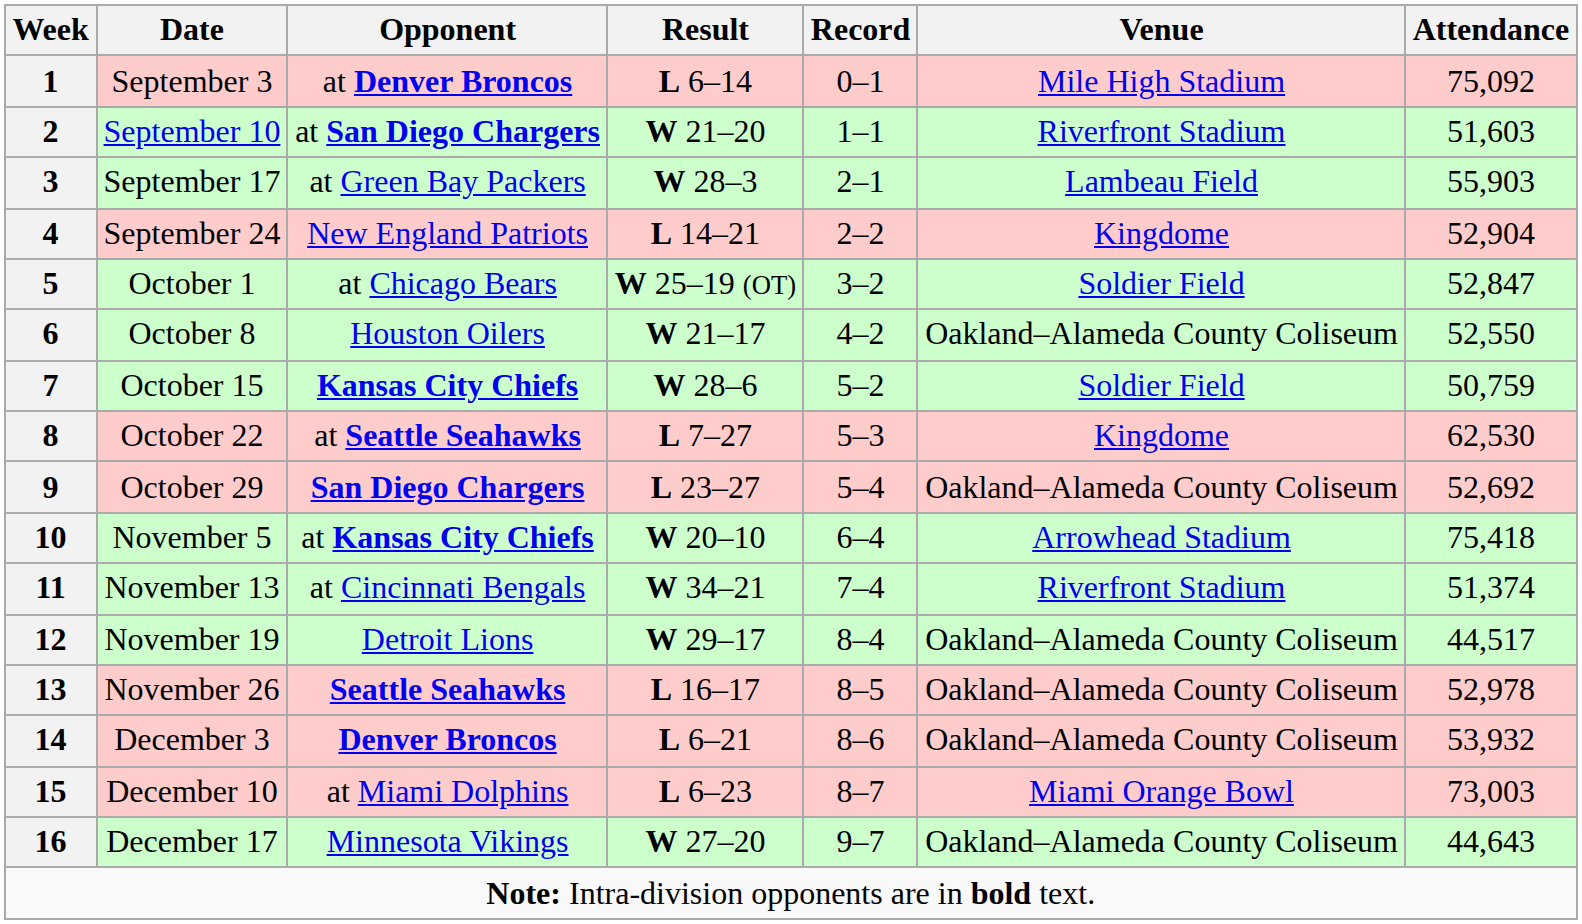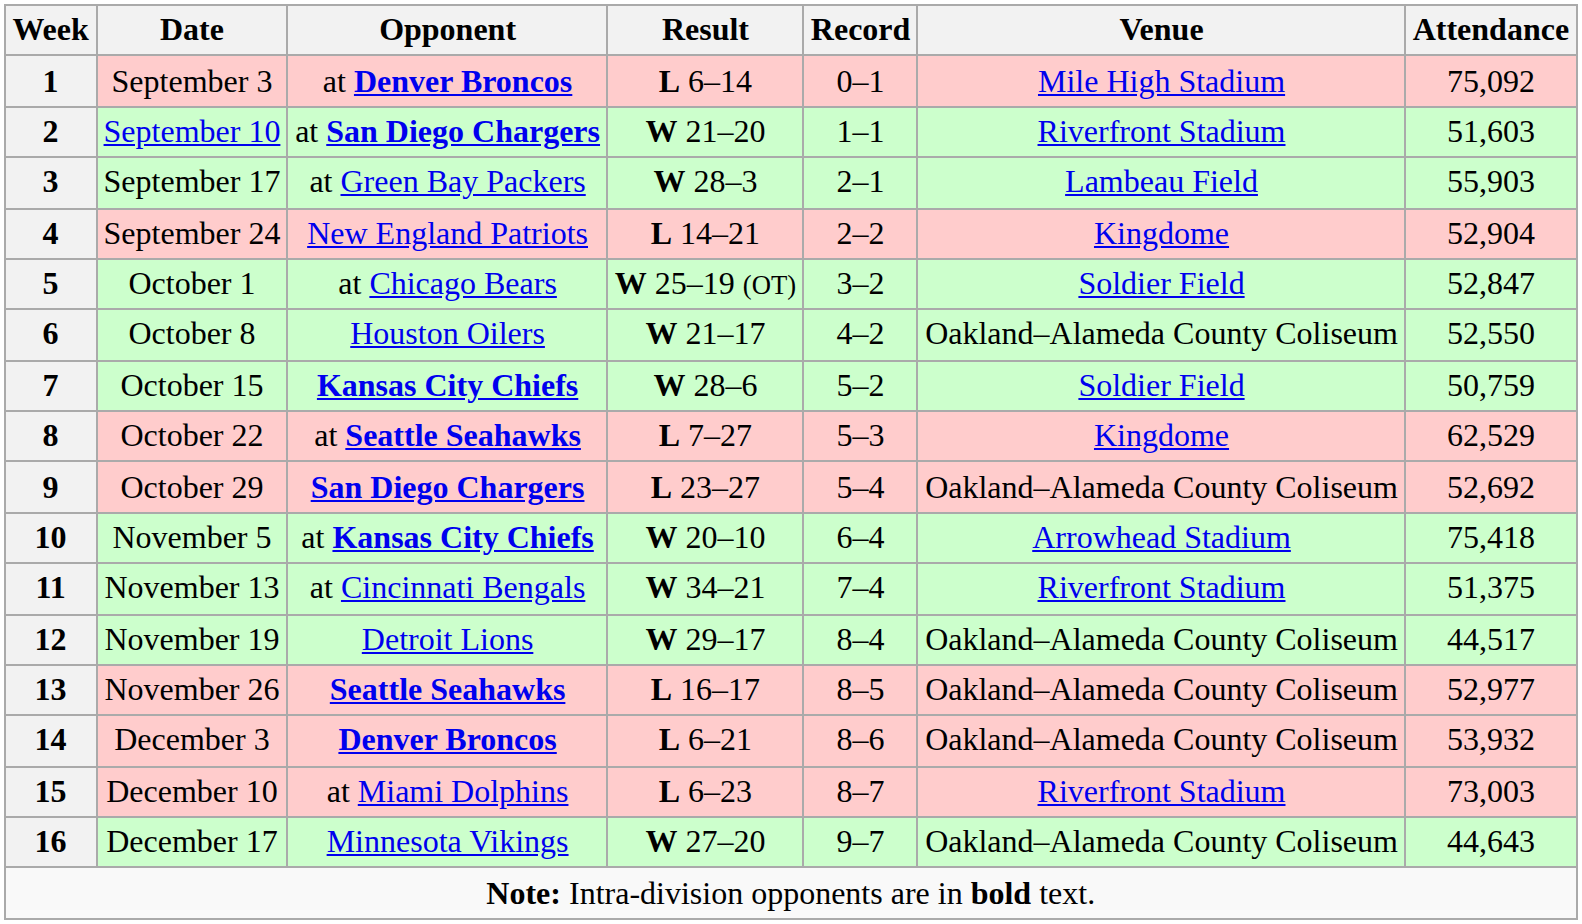(1491, 435) 62,530 -> (1491, 435) 62,529
(1491, 588) 51,374 -> (1491, 588) 51,375
(1491, 689) 52,978 -> (1491, 689) 52,977
(1162, 791) Miami Orange Bowl -> (1162, 791) Riverfront Stadium
